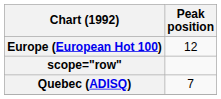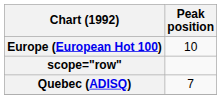(191, 46) 12 -> (191, 46) 10
